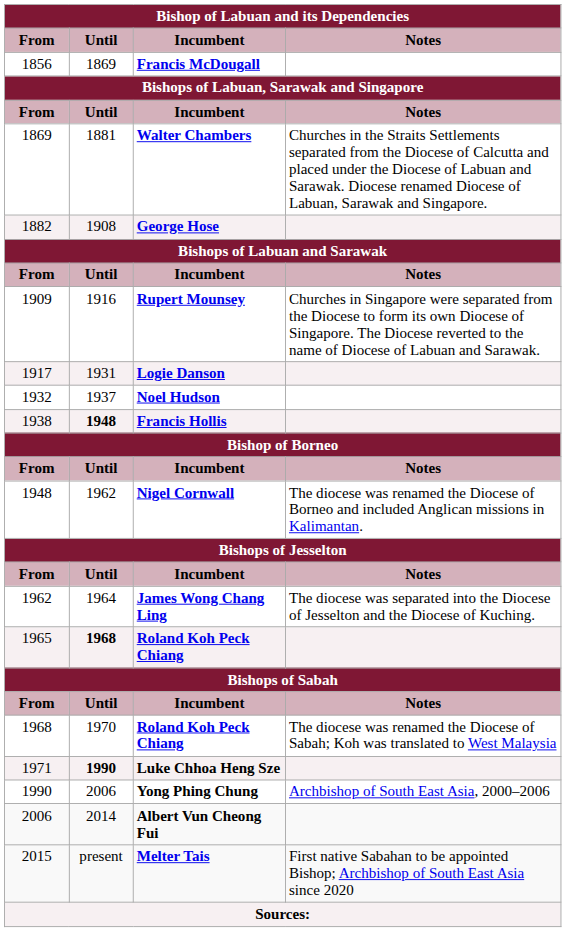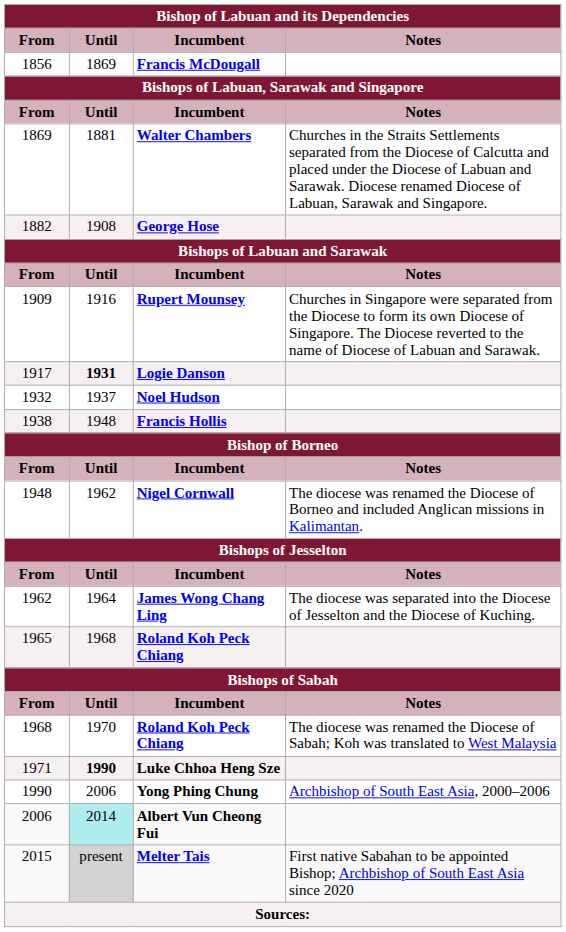(101, 373) normal -> (101, 373) bold
(101, 421) bold -> (101, 421) normal
(101, 638) bold -> (101, 638) normal
(101, 815) no background -> (101, 815) paleturquoise background
(101, 856) no background -> (101, 856) lightgrey background
